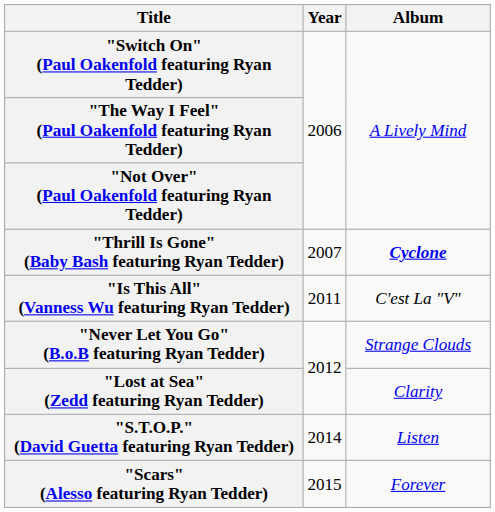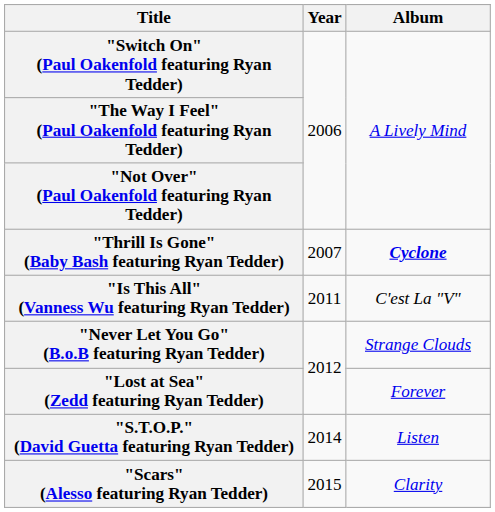(418, 391) Clarity -> (418, 391) Forever
(418, 483) Forever -> (418, 483) Clarity
